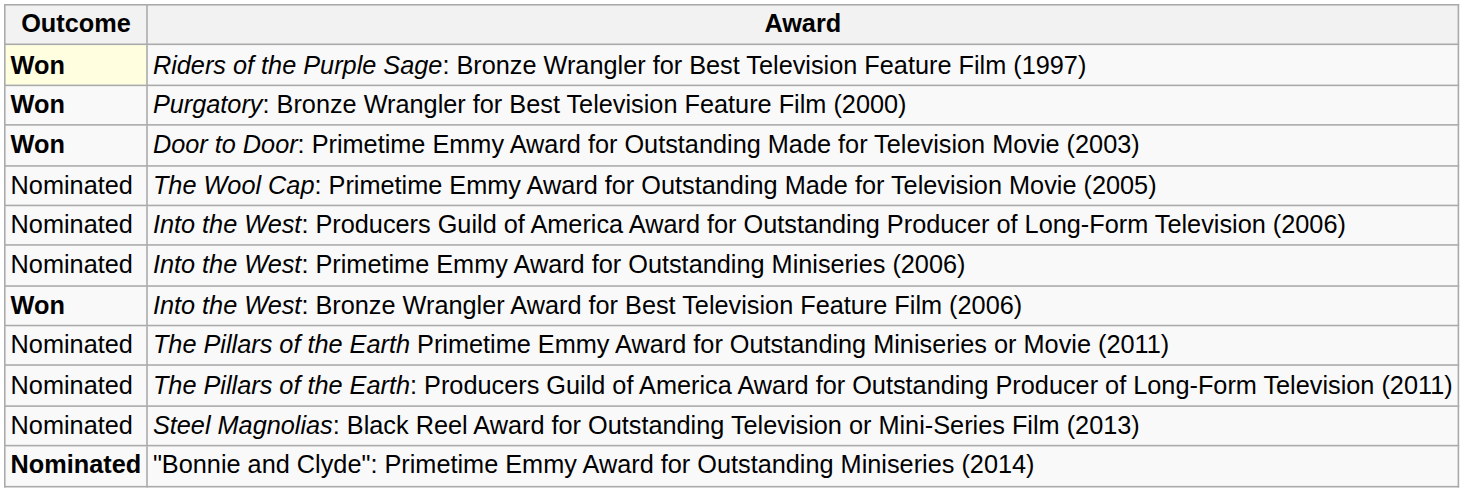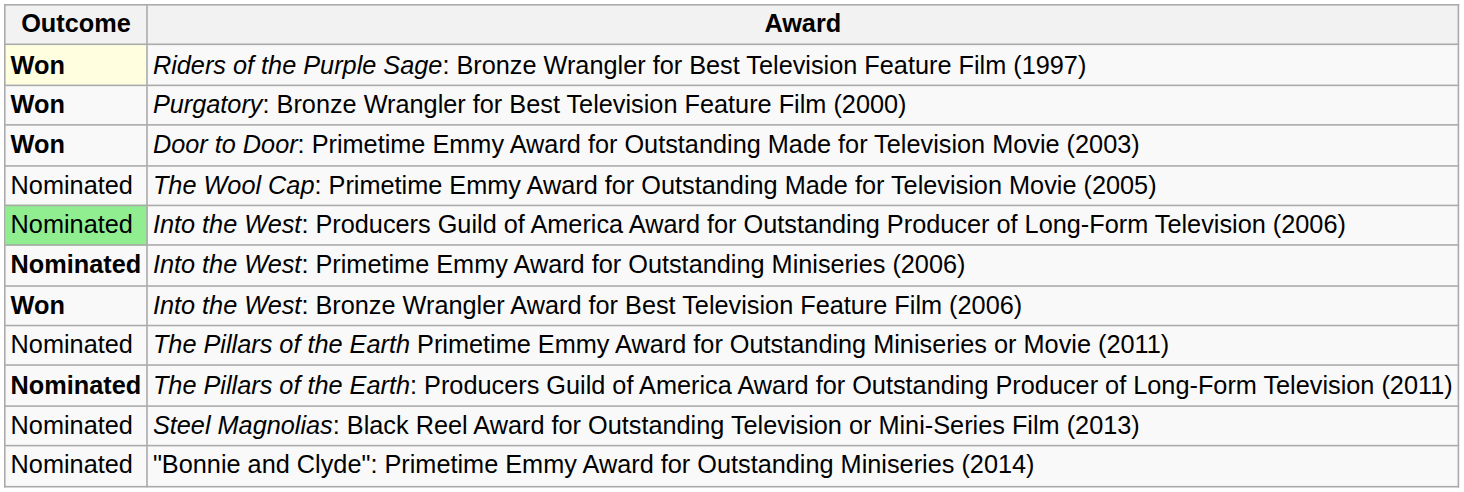(72, 225) no background -> (72, 225) lightgreen background
(72, 265) normal -> (76, 265) bold
(72, 385) normal -> (76, 385) bold
(76, 465) bold -> (72, 465) normal
